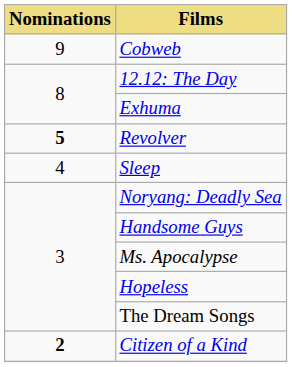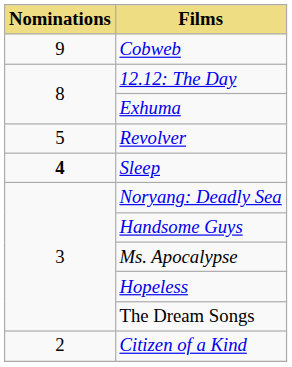(60, 138) bold -> (60, 138) normal
(60, 167) normal -> (60, 167) bold
(60, 345) bold -> (60, 345) normal
